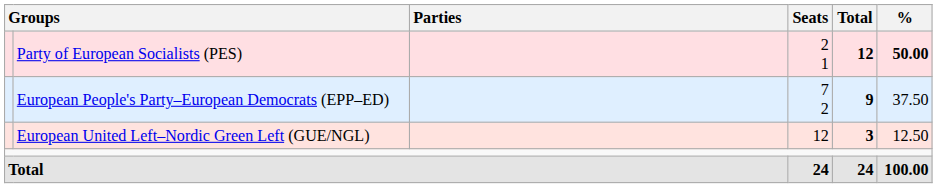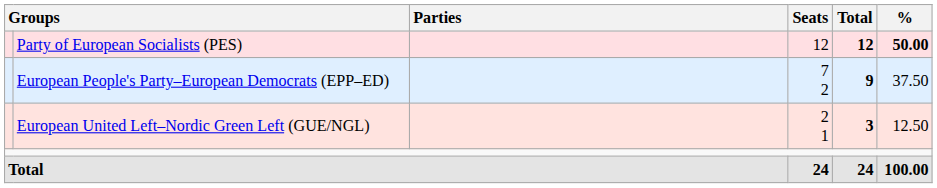(825, 54) 2 1 -> (821, 44) 12
(821, 135) 12 -> (825, 126) 2 1
